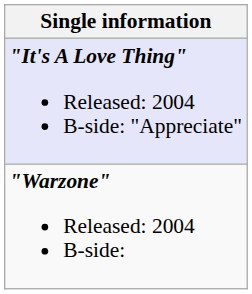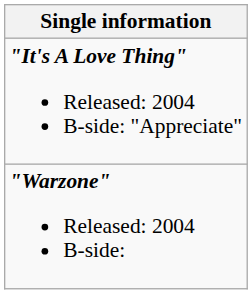(126, 91) lavender background -> (126, 91) no background
